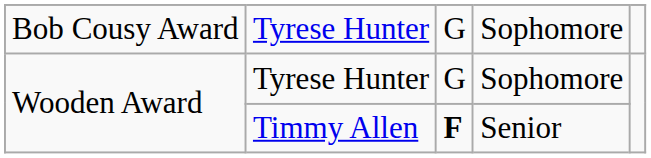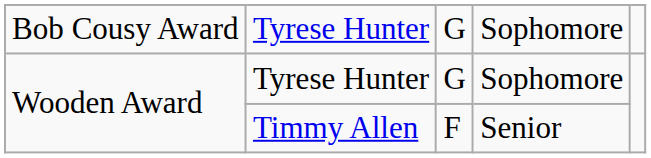(453, 127) bold -> (452, 127) normal
